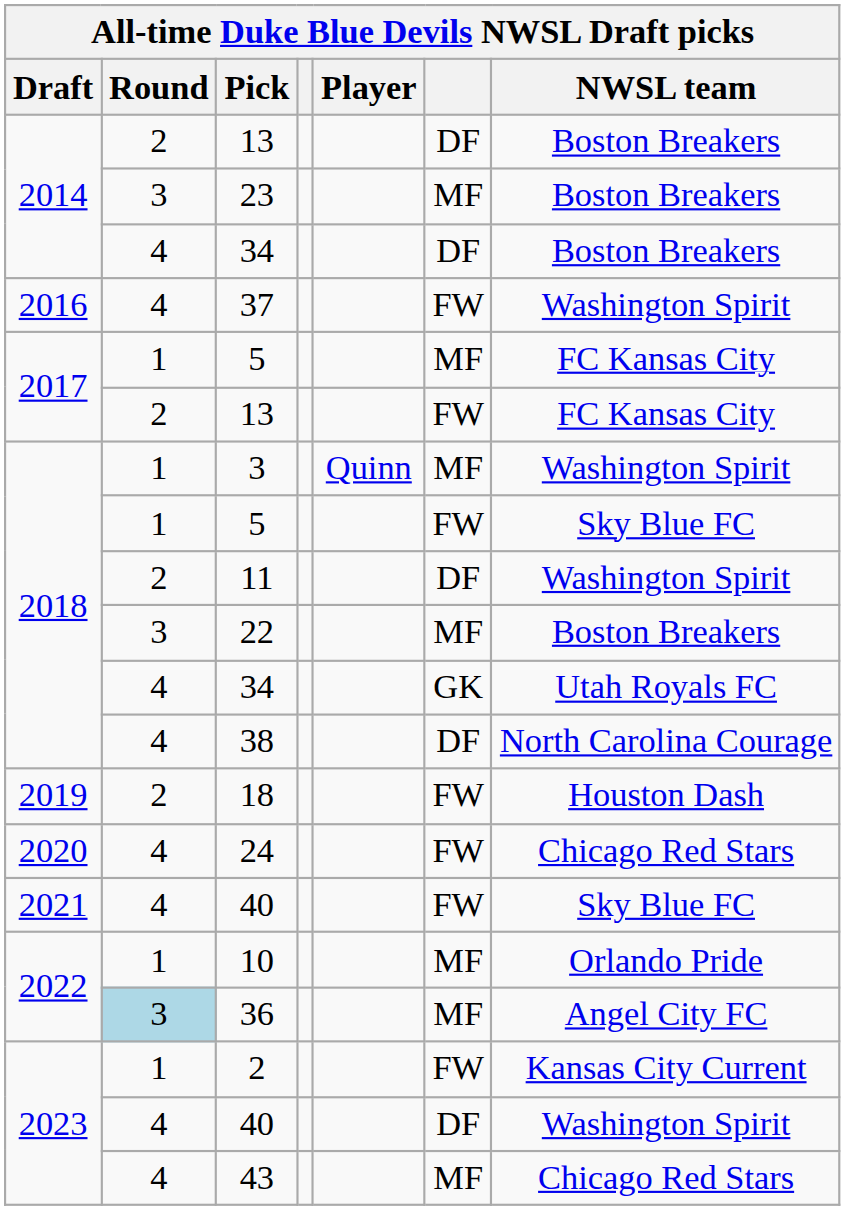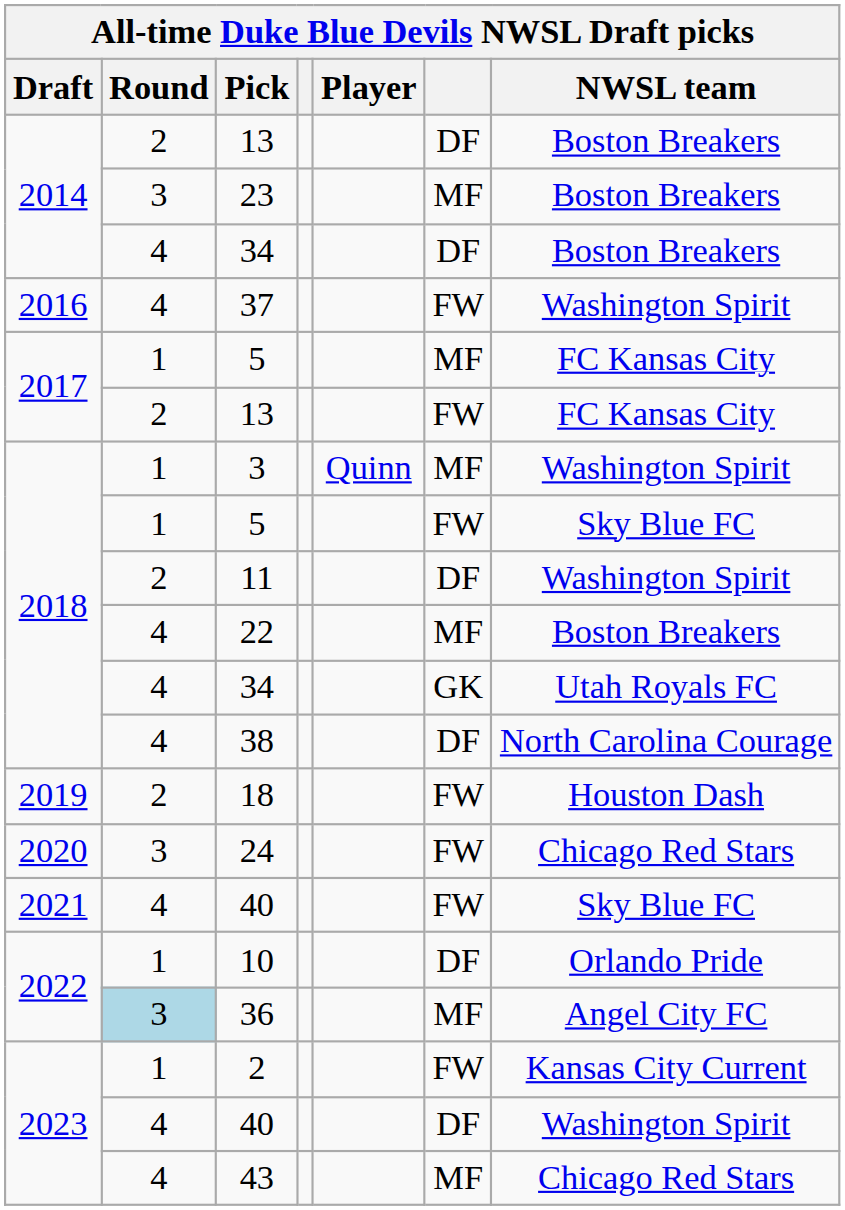(159, 631) 3 -> (159, 631) 4
(159, 850) 4 -> (159, 850) 3
(458, 959) MF -> (458, 959) DF
